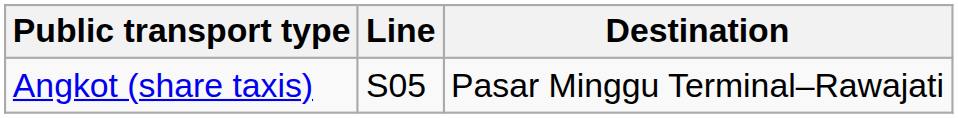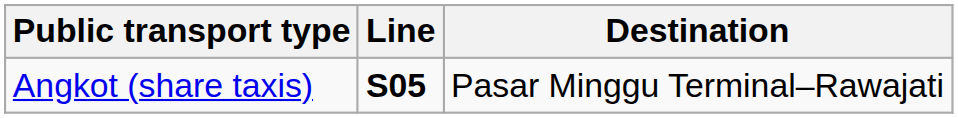(396, 84) normal -> (396, 84) bold
